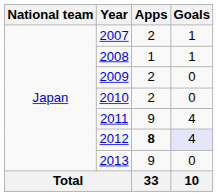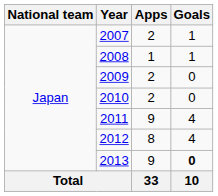(151, 139) bold -> (151, 139) normal
(192, 139) lavender background -> (192, 139) no background
(192, 160) normal -> (192, 160) bold
